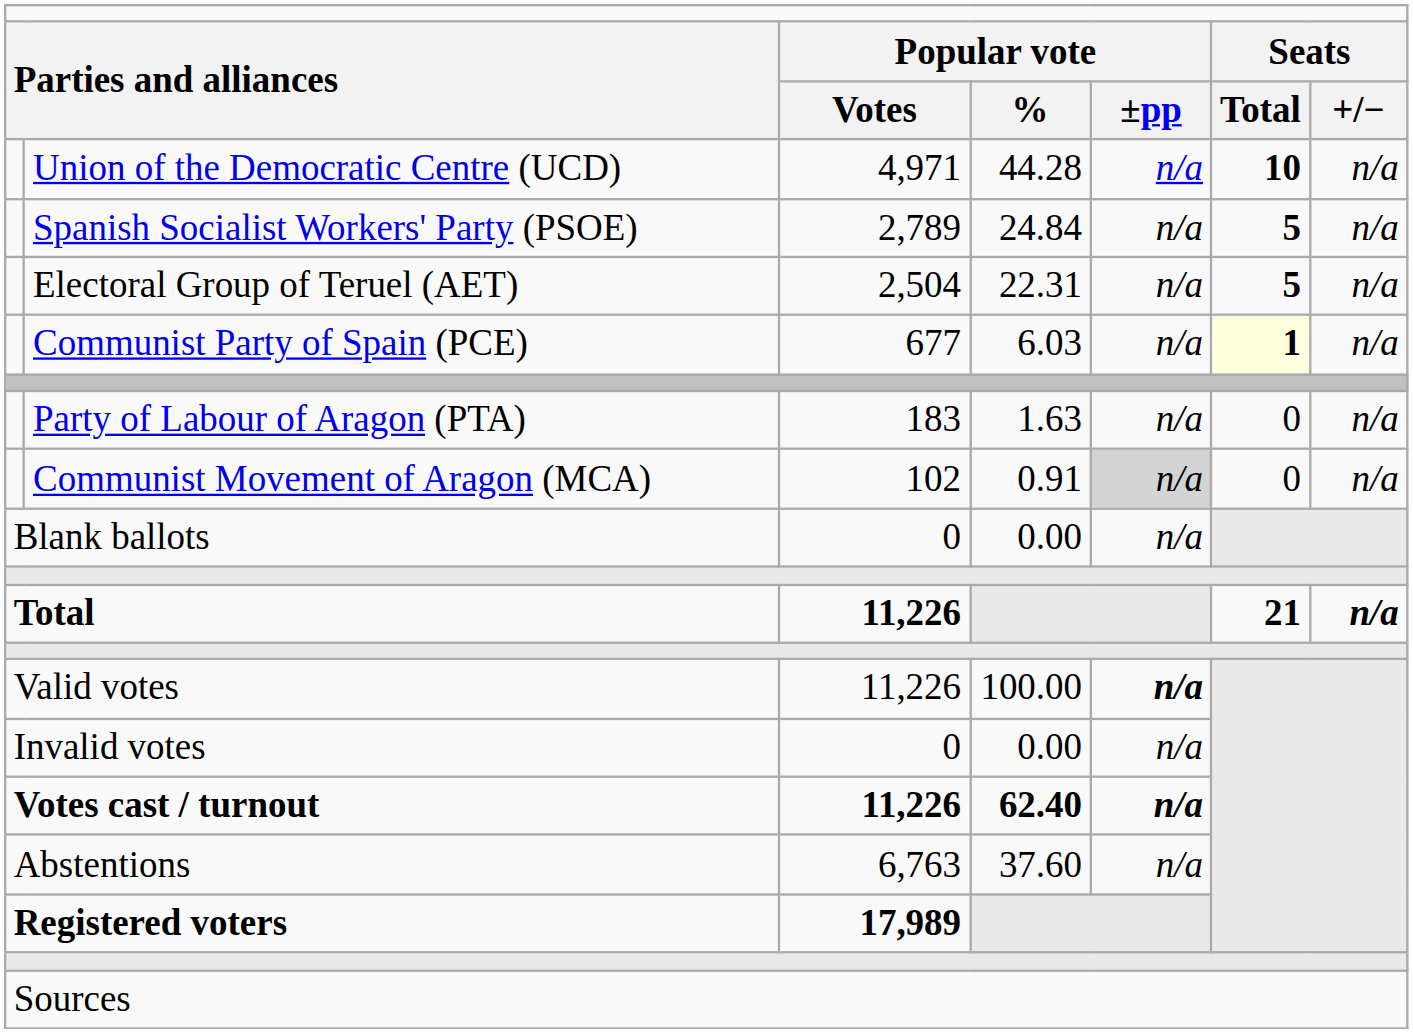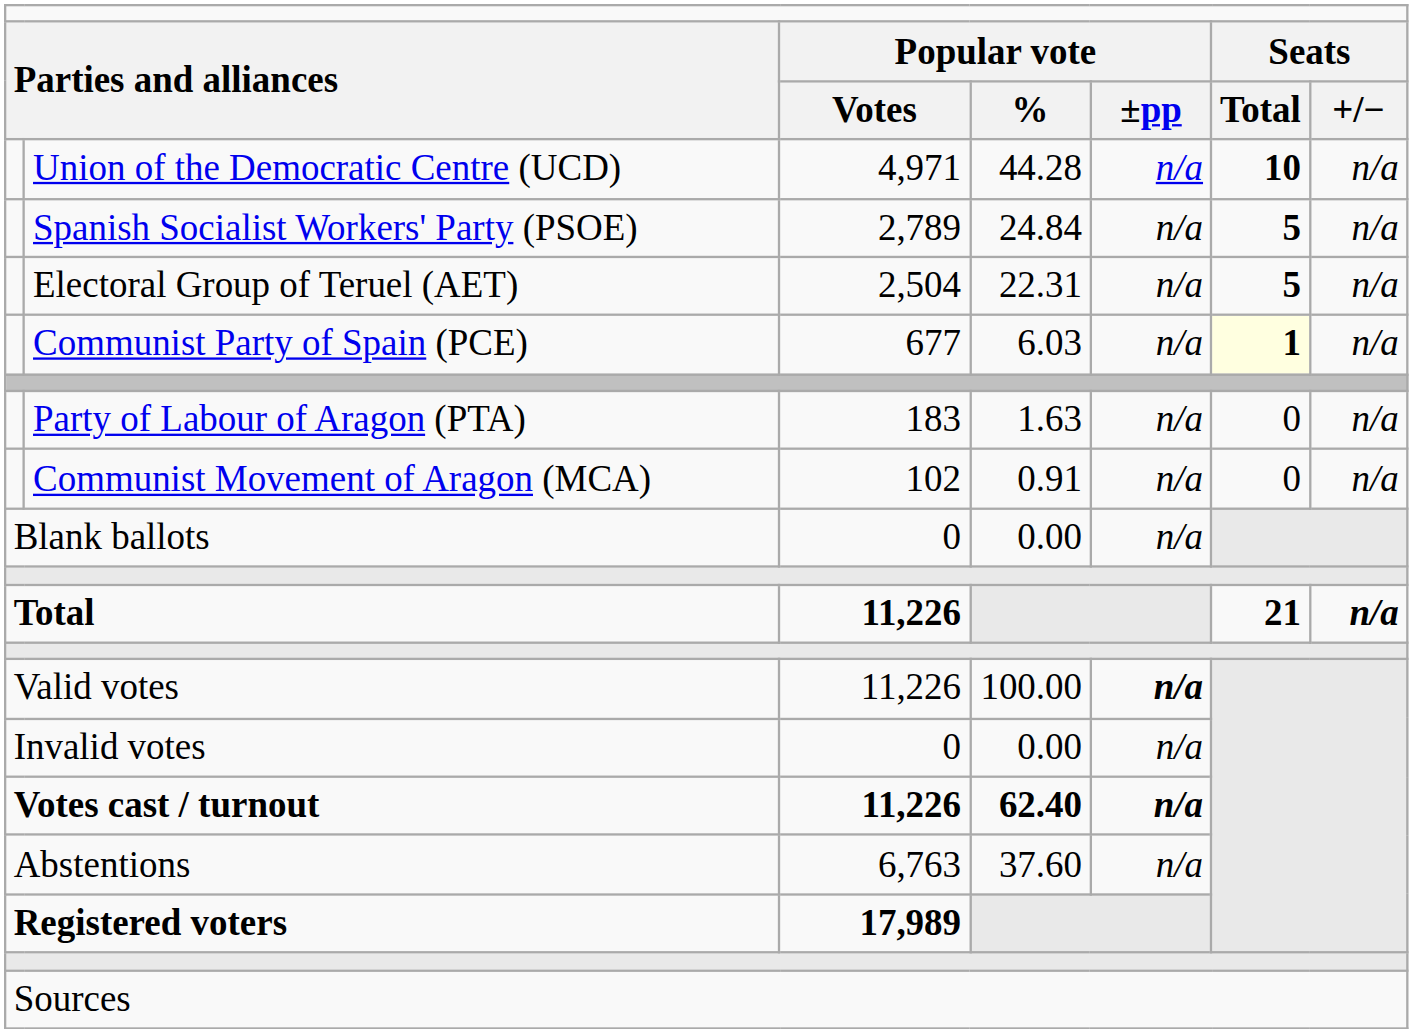(1179, 478) lightgrey background -> (1179, 478) no background
